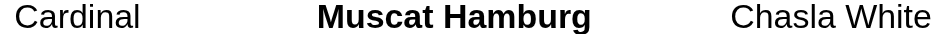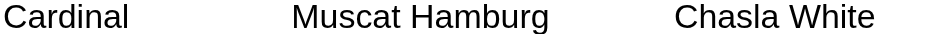(454, 16) bold -> (420, 16) normal
